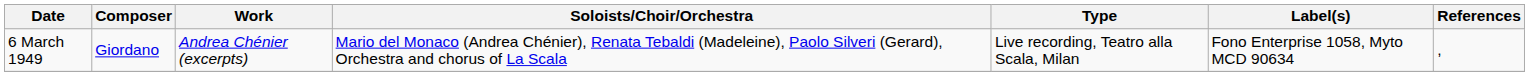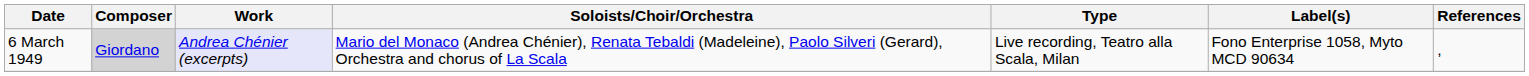(127, 50) no background -> (127, 50) lightgrey background
(233, 50) no background -> (233, 50) lavender background
